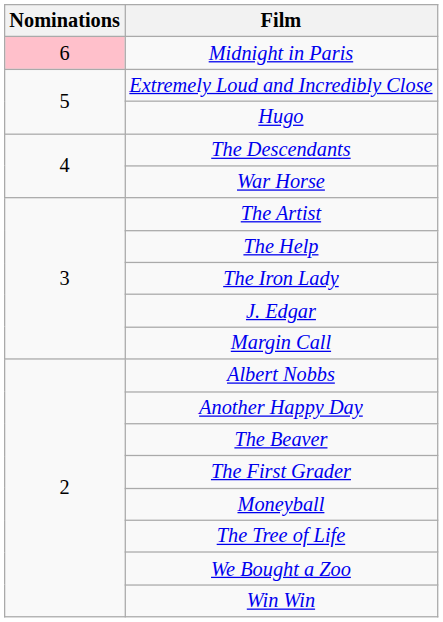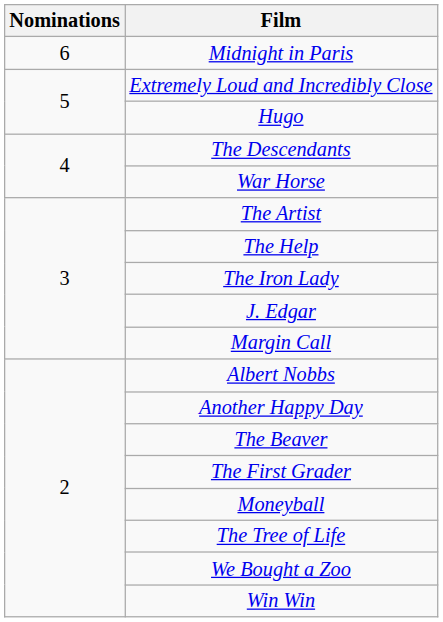(65, 52) pink background -> (65, 52) no background
